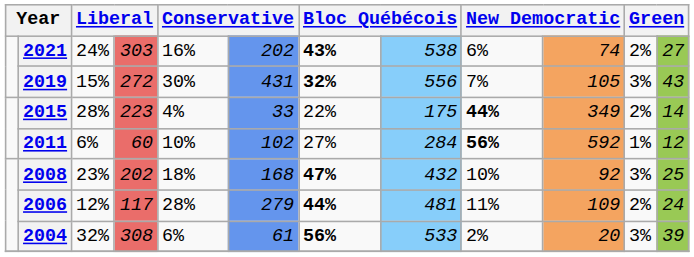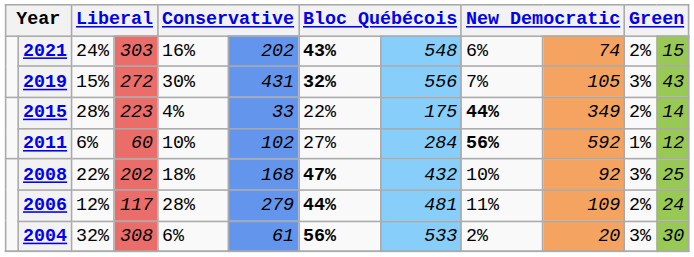(441, 51) 538 -> (441, 51) 548
(673, 51) 27 -> (673, 51) 15
(93, 174) 23% -> (93, 174) 22%
(673, 236) 39 -> (673, 236) 30
